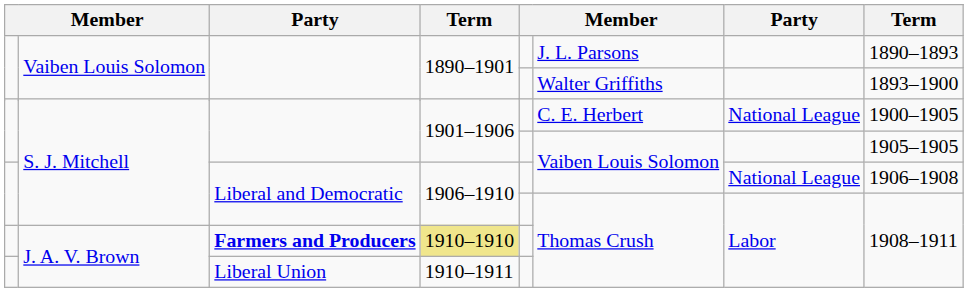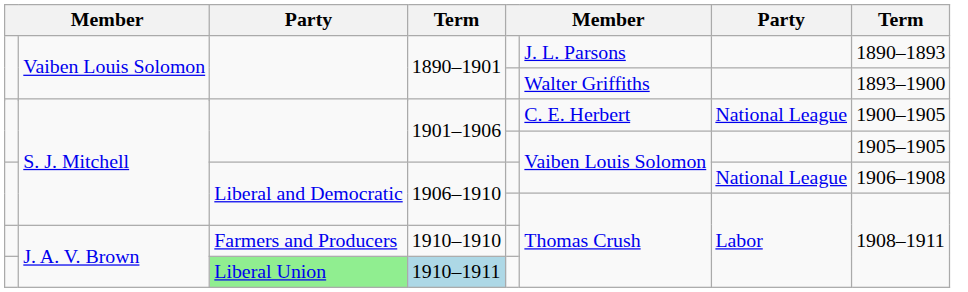(315, 240) bold -> (306, 240) normal
(469, 240) khaki background -> (456, 240) no background
(270, 271) no background -> (270, 271) lightgreen background
(469, 271) no background -> (456, 271) lightblue background
